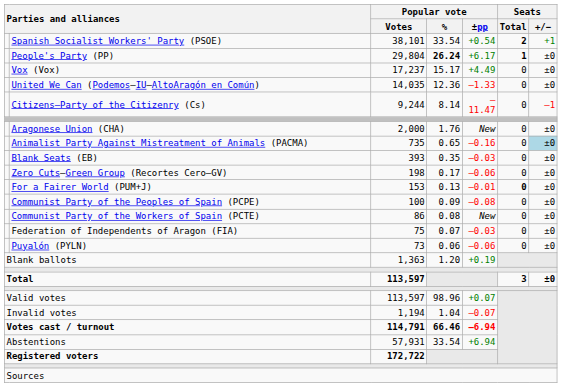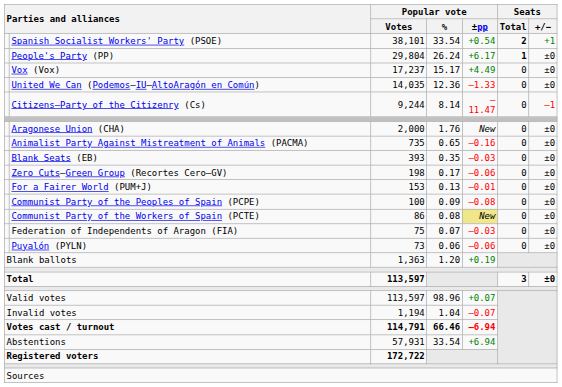(447, 56) bold -> (447, 56) normal
(550, 143) lightblue background -> (550, 143) no background
(524, 187) bold -> (524, 187) normal
(487, 216) no background -> (487, 216) khaki background
